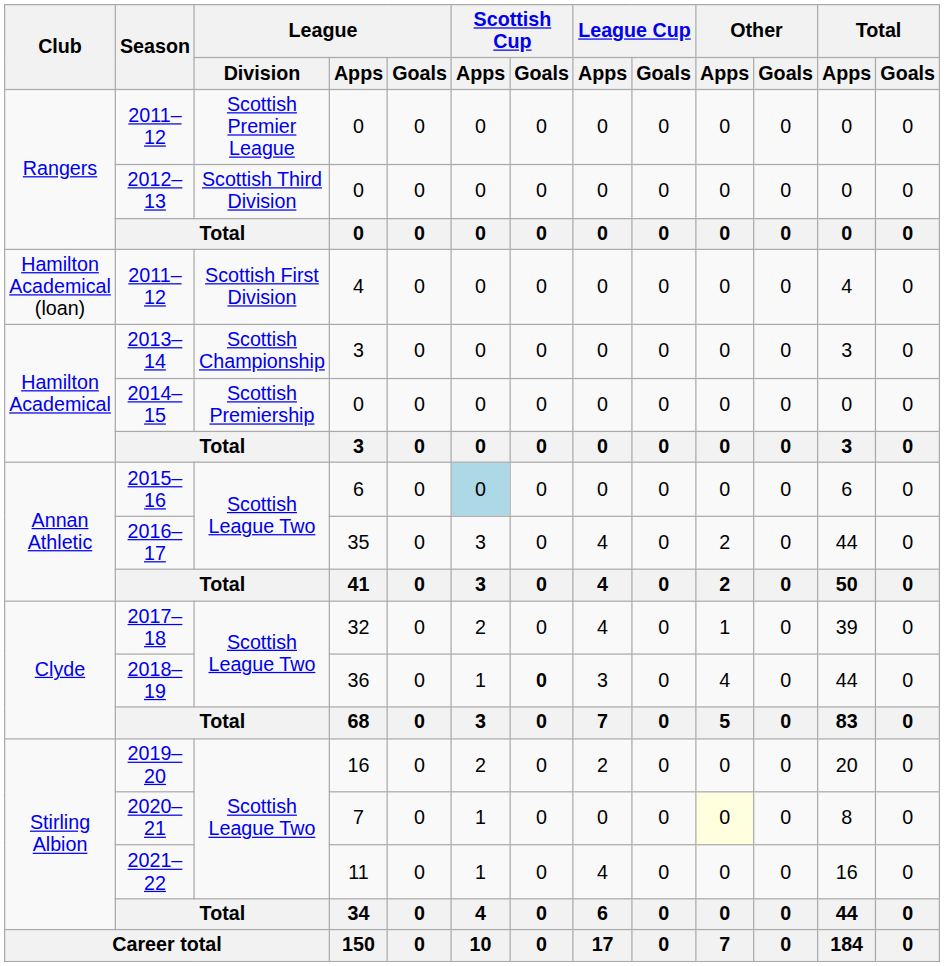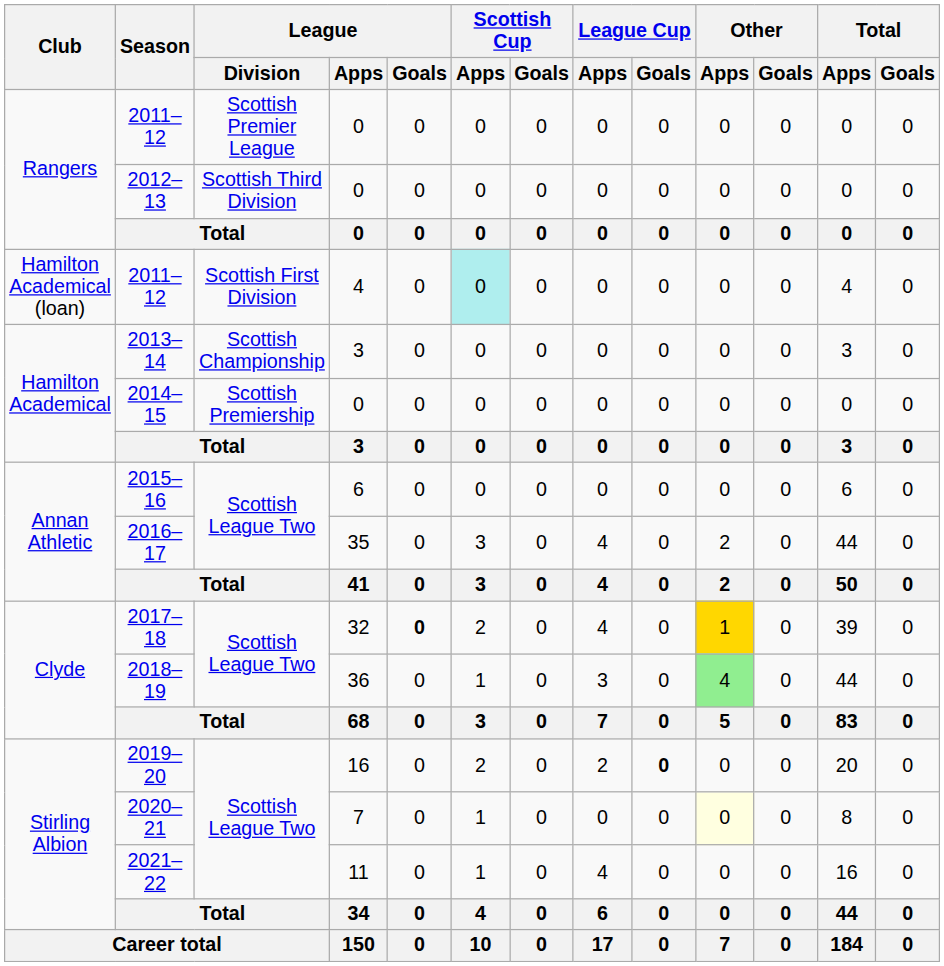(481, 286) no background -> (481, 286) paleturquoise background
(481, 489) lightblue background -> (481, 489) no background
(420, 627) normal -> (420, 627) bold
(725, 627) no background -> (725, 627) gold background
(542, 680) bold -> (542, 680) normal
(725, 680) no background -> (725, 680) lightgreen background
(664, 765) normal -> (664, 765) bold
